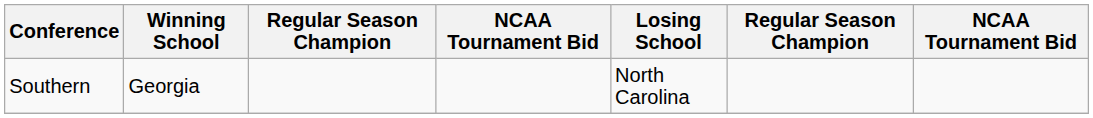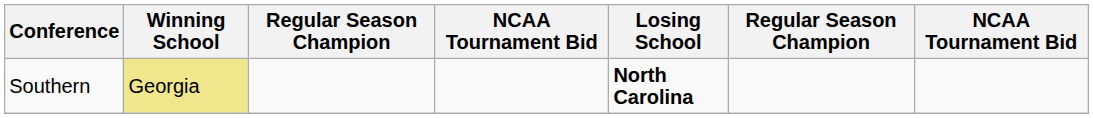(164, 85) no background -> (164, 85) khaki background
(652, 85) normal -> (653, 85) bold
